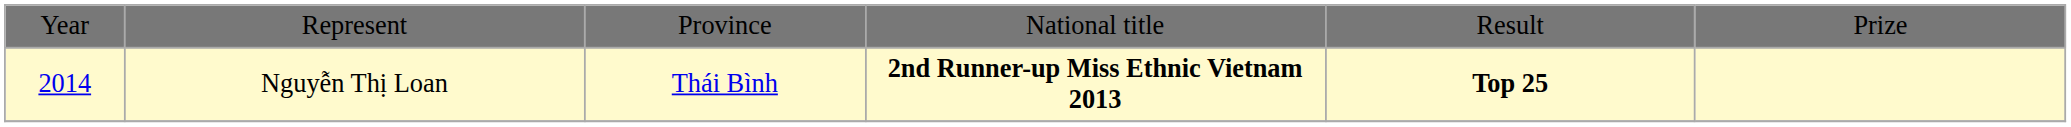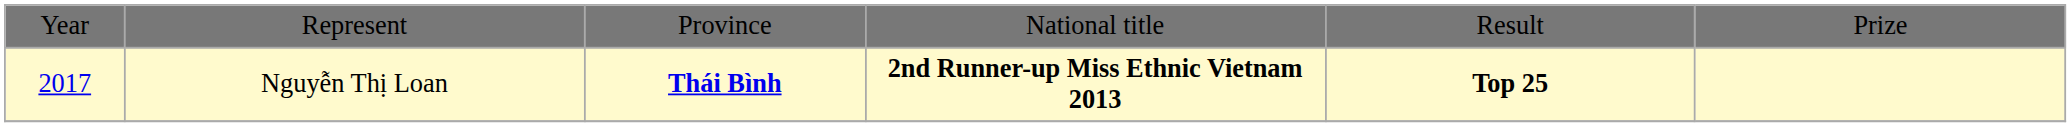(65, 83) 2014 -> (65, 83) 2017
(725, 83) normal -> (725, 83) bold
